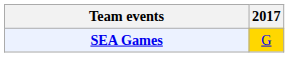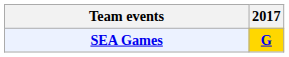(266, 40) normal -> (266, 40) bold
